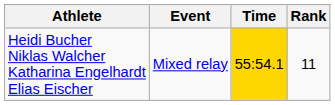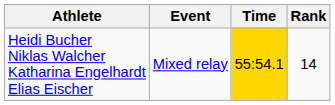(309, 64) 11 -> (309, 64) 14
